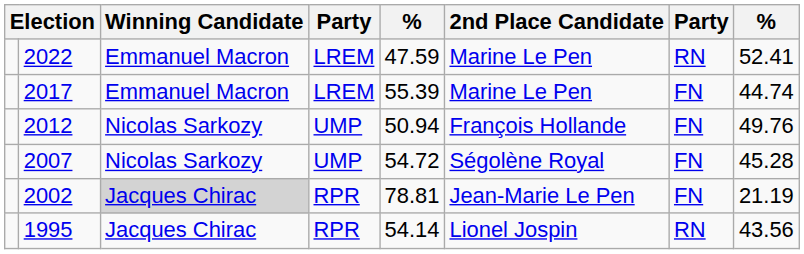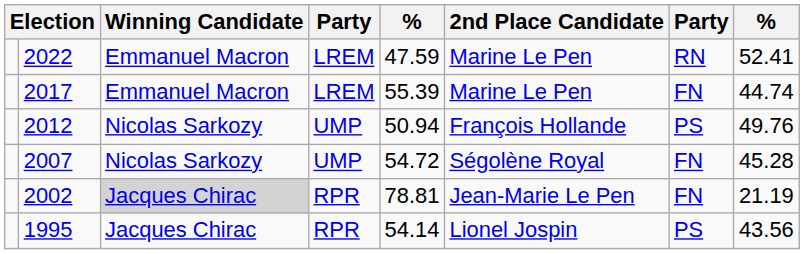(689, 126) FN -> (689, 126) PS
(690, 230) RN -> (689, 230) PS
